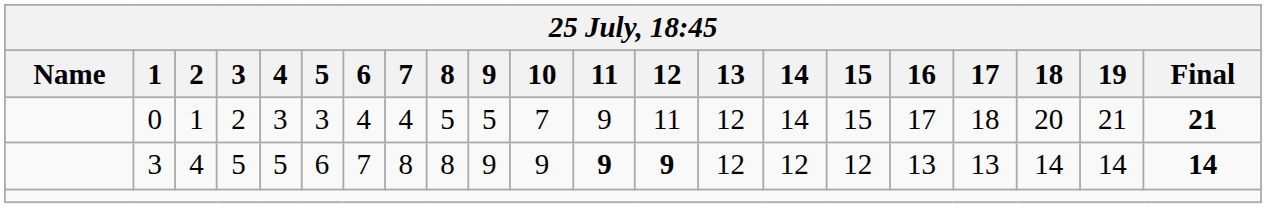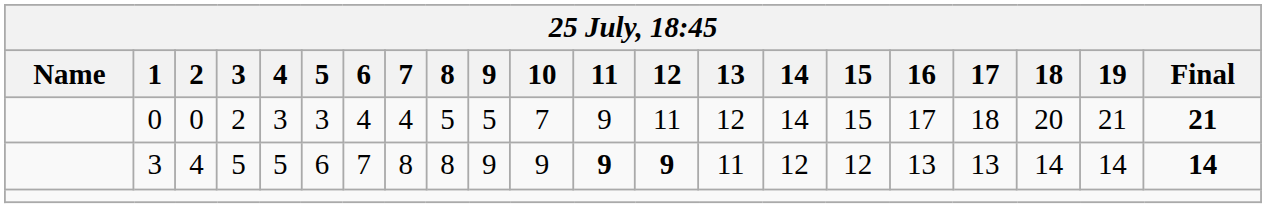(197, 119) 1 -> (197, 119) 0
(731, 165) 12 -> (731, 165) 11
